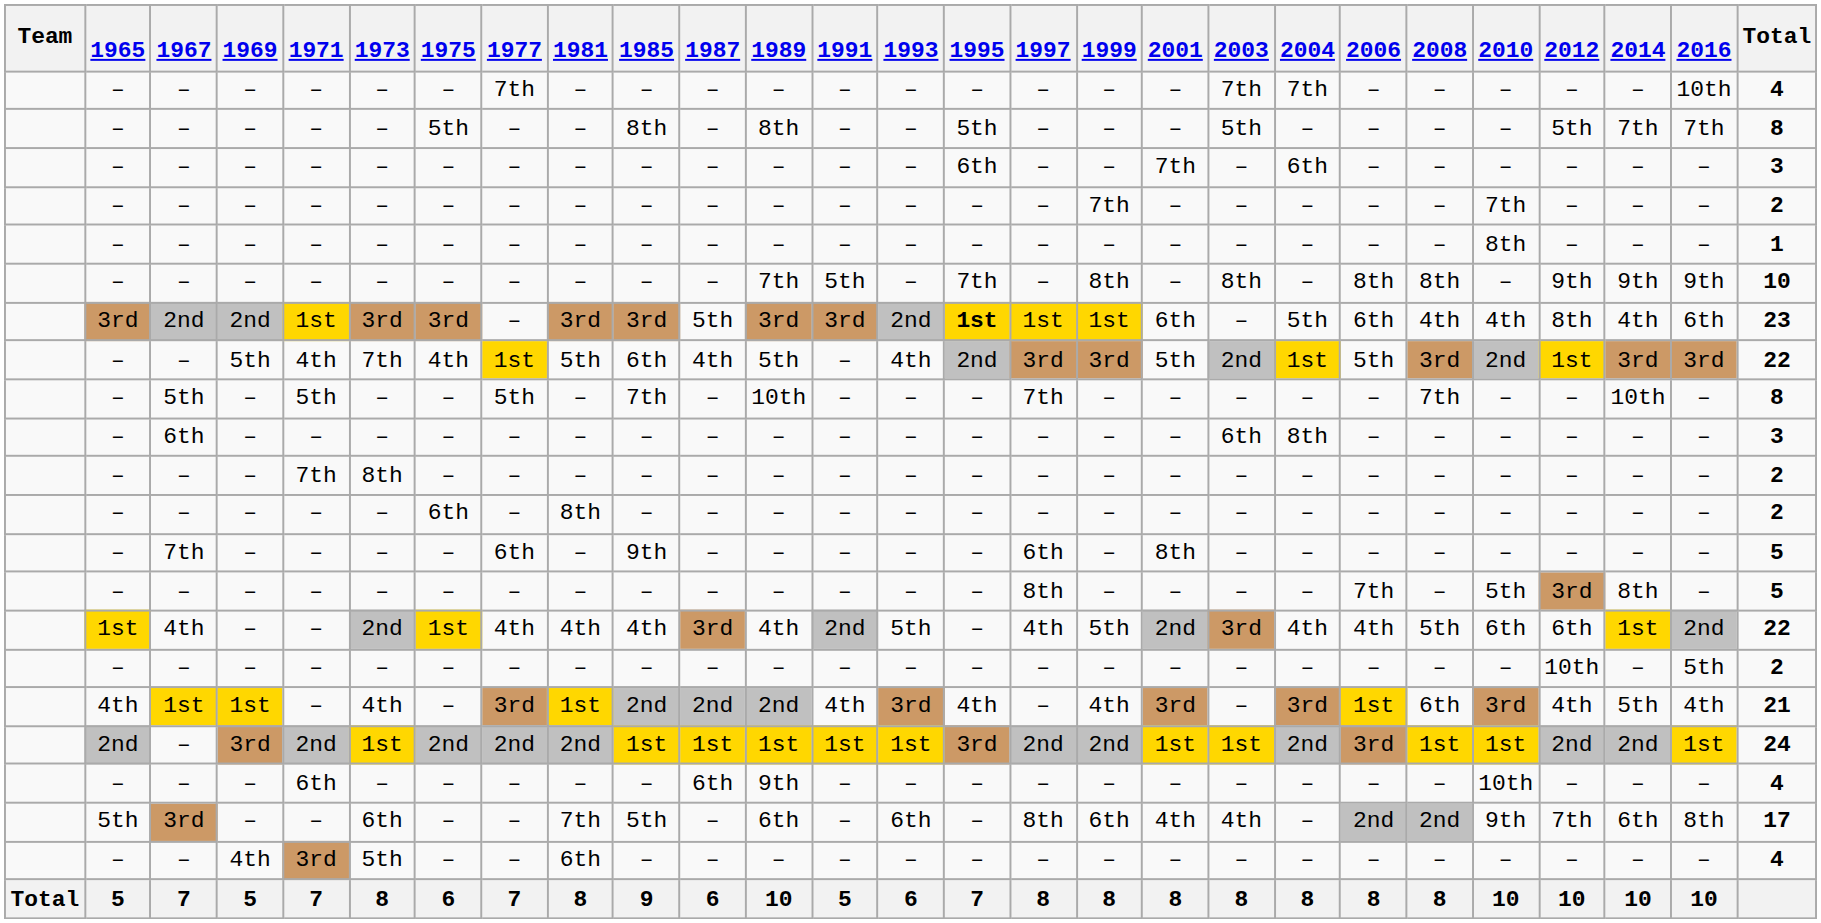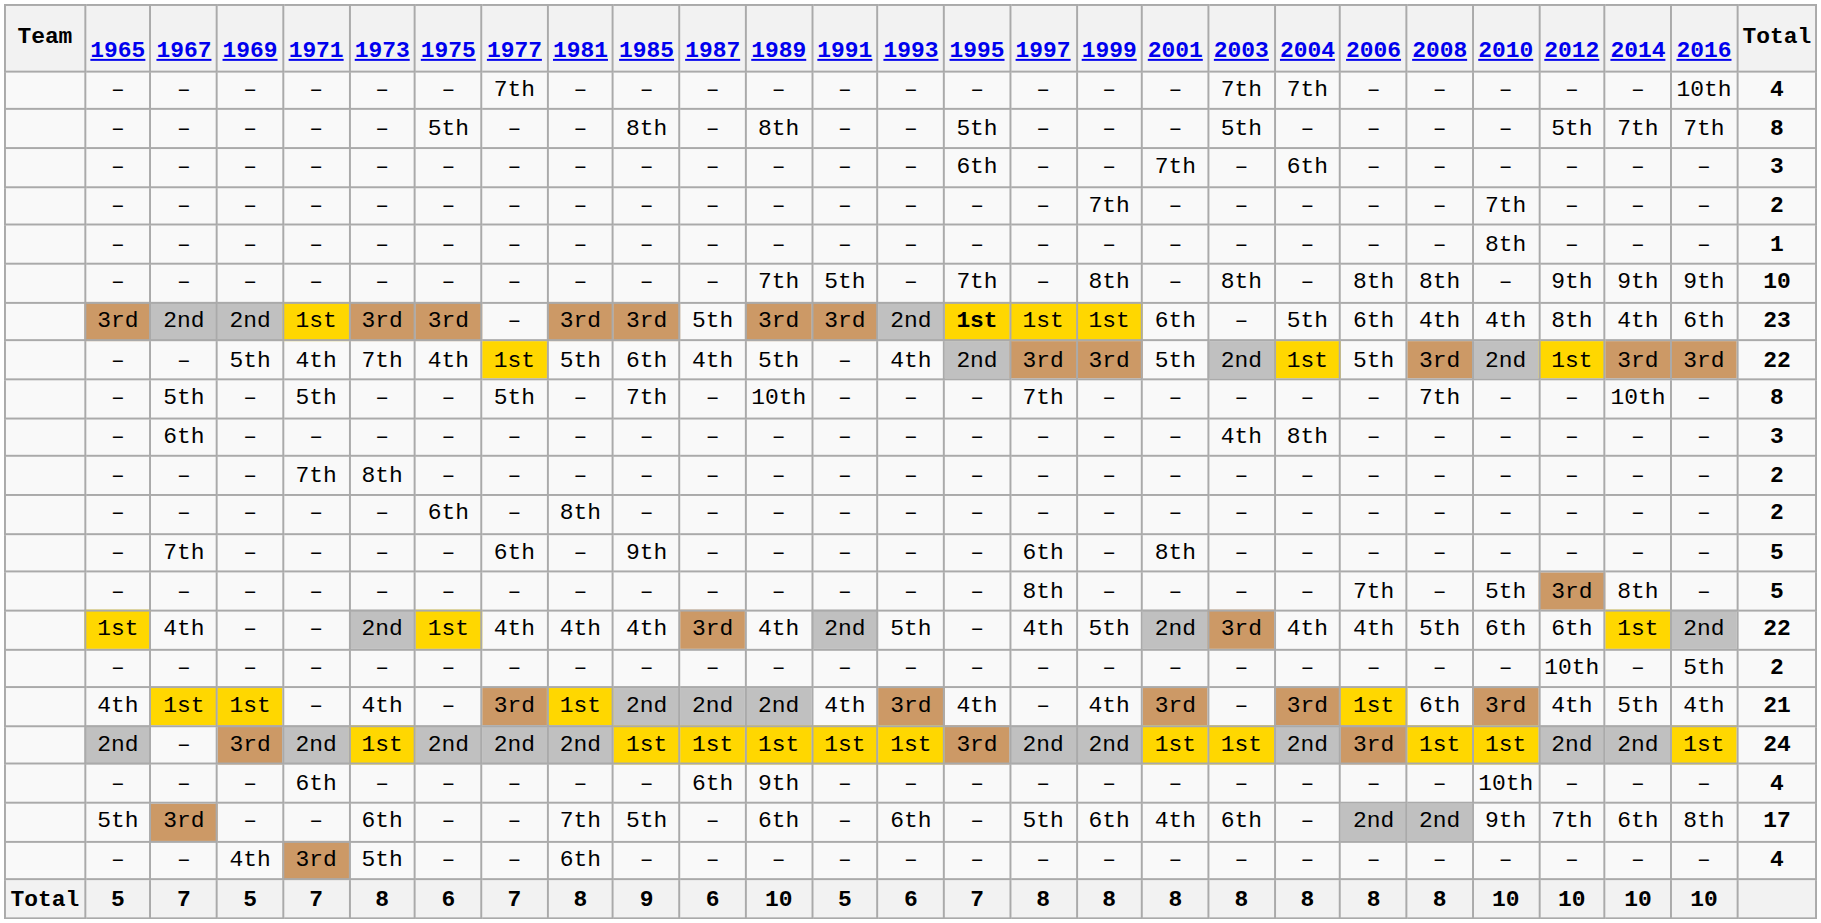(1241, 437) 6th -> (1241, 437) 4th
(1043, 822) 8th -> (1043, 822) 5th
(1241, 822) 4th -> (1241, 822) 6th
